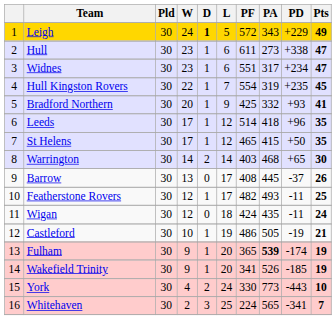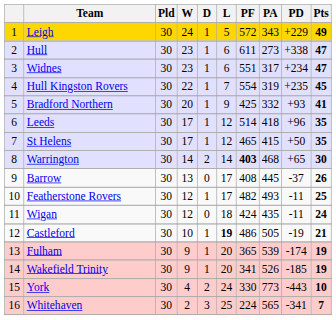(207, 31) bold -> (207, 31) normal
(248, 159) normal -> (248, 159) bold
(227, 232) normal -> (227, 232) bold
(270, 251) bold -> (270, 251) normal
